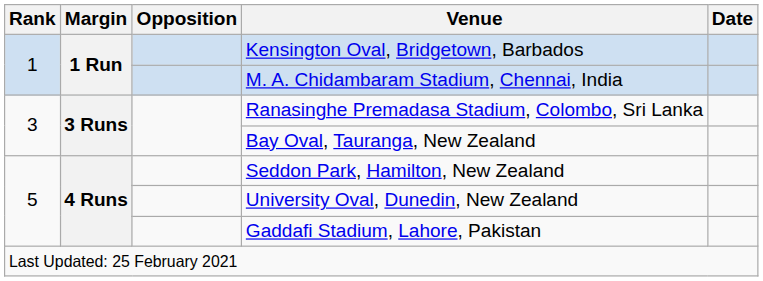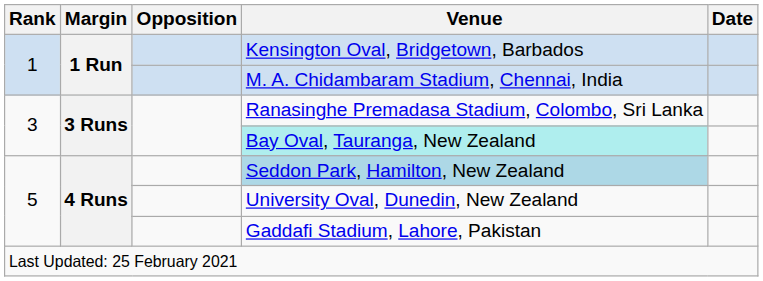(391, 140) no background -> (391, 140) paleturquoise background
(405, 170) no background -> (405, 170) lightblue background
